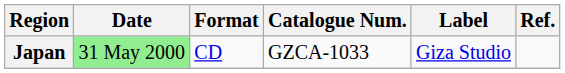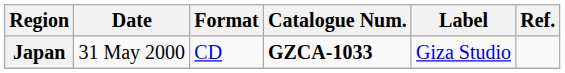(132, 52) lightgreen background -> (132, 52) no background
(319, 52) normal -> (320, 52) bold
